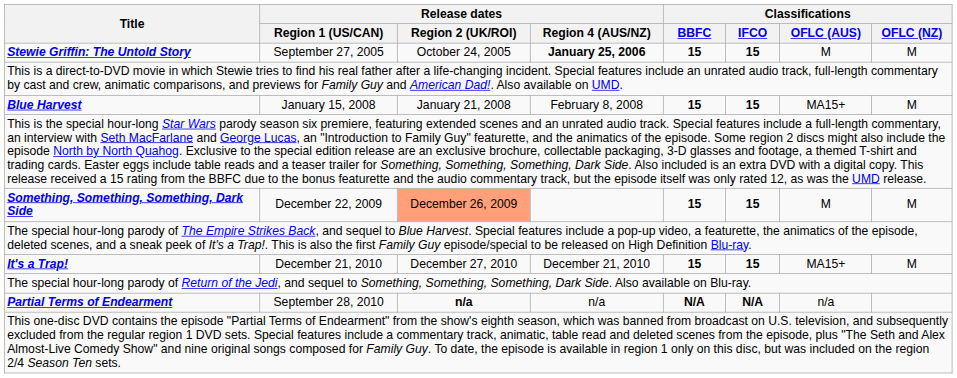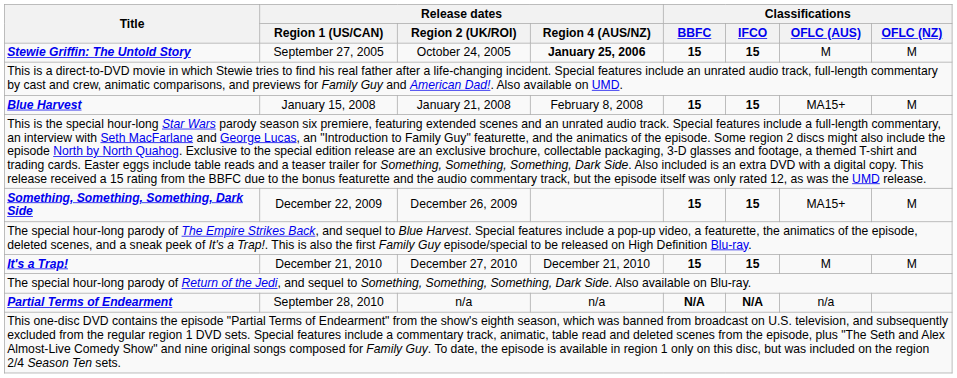(464, 205) lightsalmon background -> (464, 205) no background
(826, 205) M -> (826, 205) MA15+
(826, 264) MA15+ -> (826, 264) M
(464, 302) bold -> (464, 302) normal
